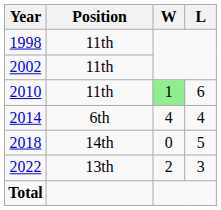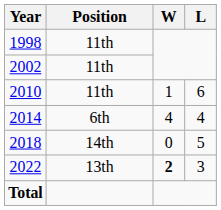(169, 92) lightgreen background -> (169, 92) no background
(169, 167) normal -> (169, 167) bold
